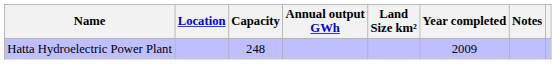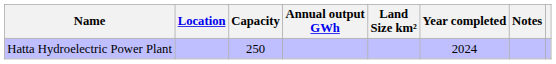(256, 48) 248 -> (256, 48) 250
(464, 48) 2009 -> (464, 48) 2024
